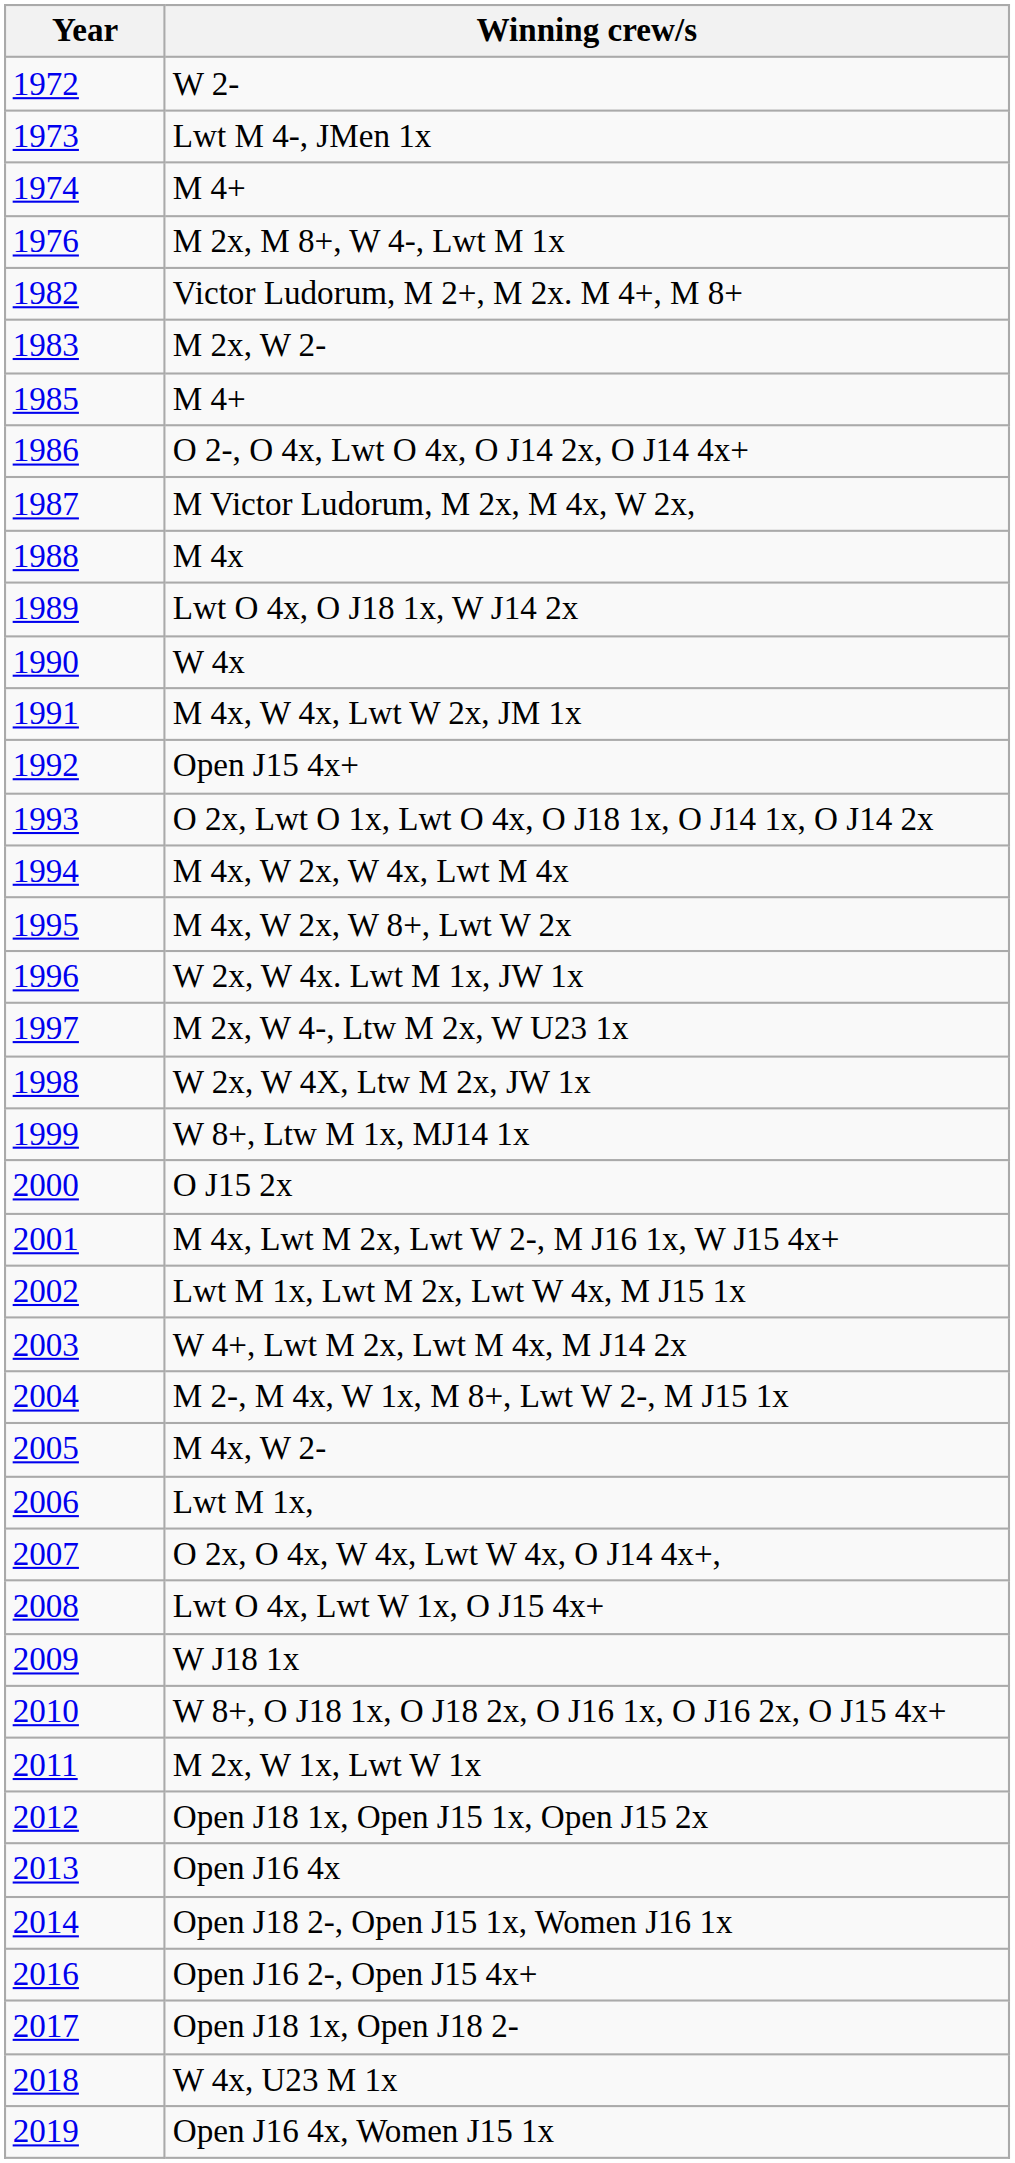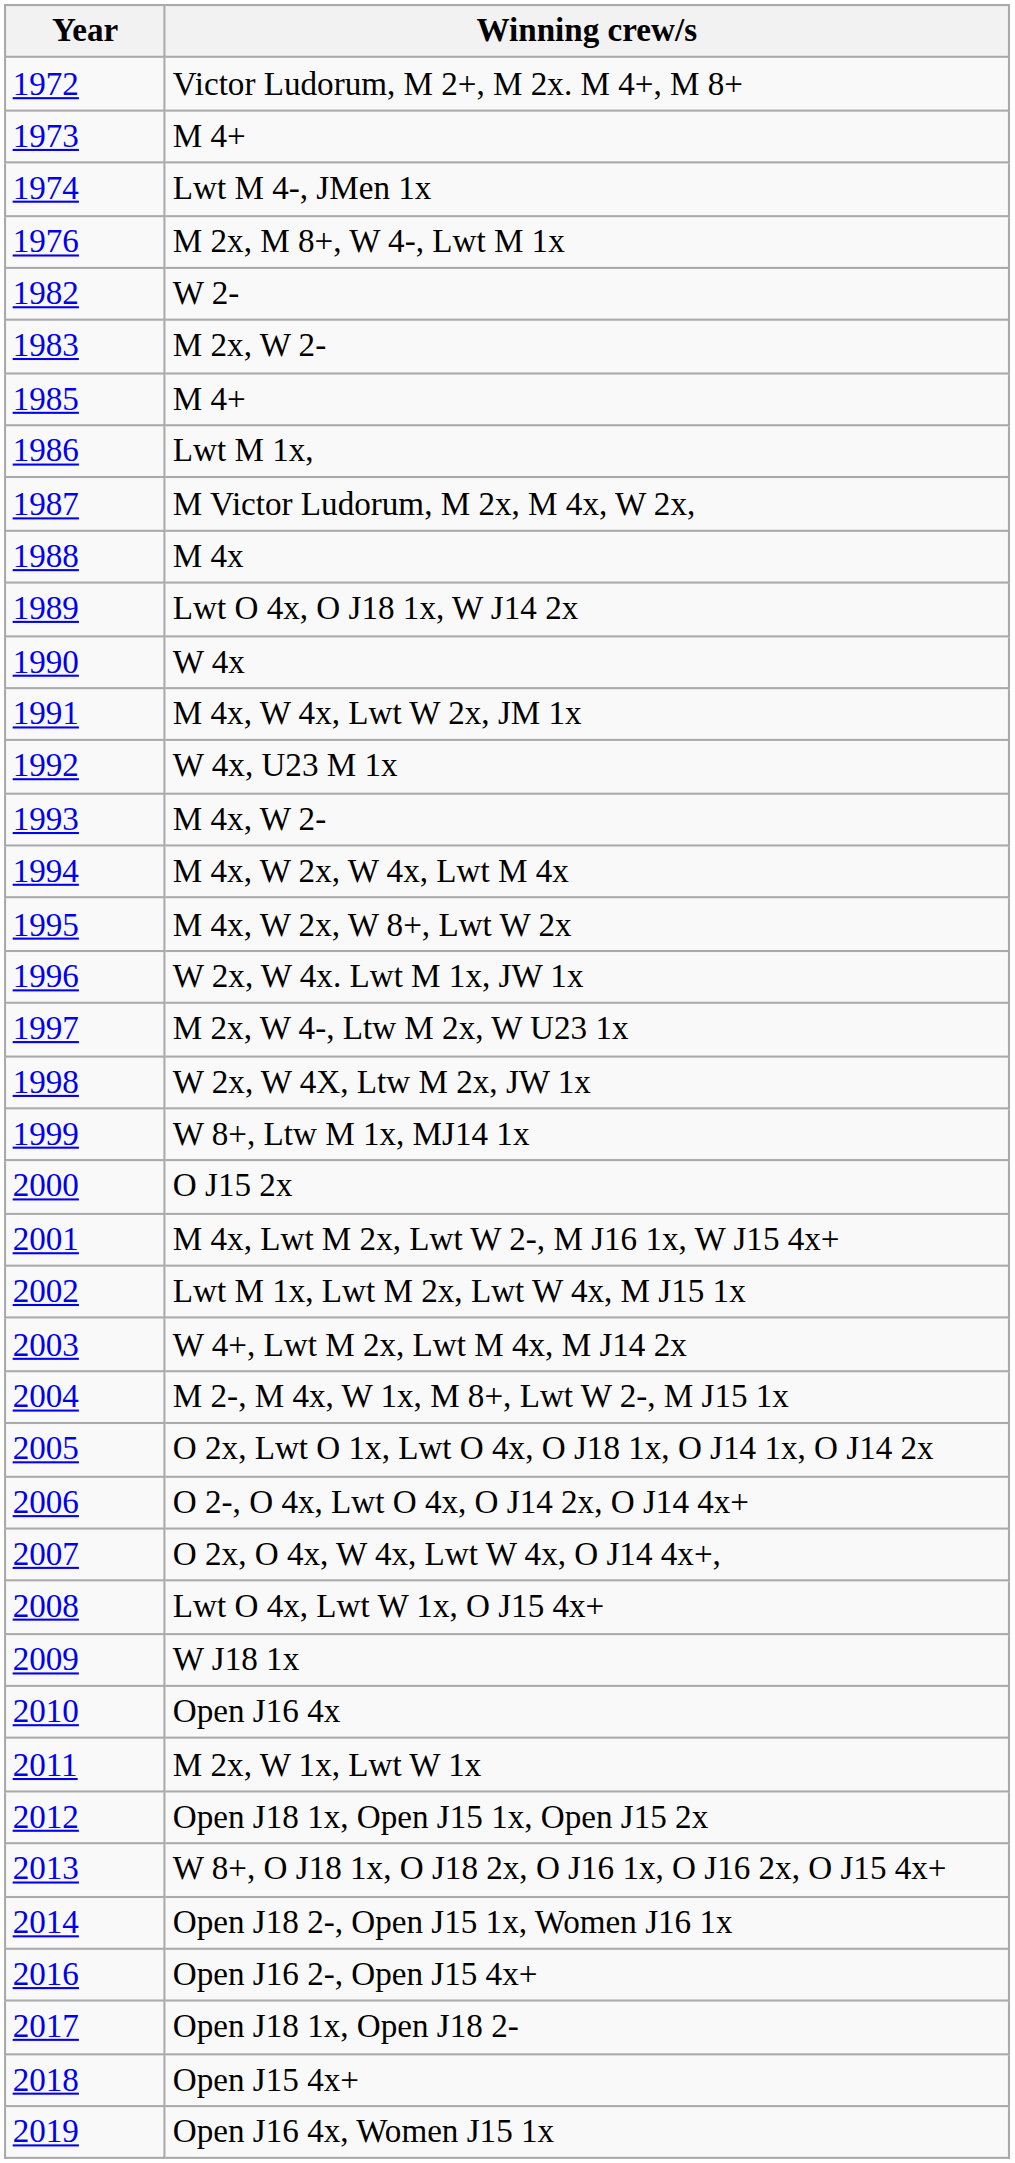(206, 83) W 2- -> (458, 83) Victor Ludorum, M 2+, M 2x. M 4+, M 8+
(302, 135) Lwt M 4-, JMen 1x -> (209, 135) M 4+
(209, 188) M 4+ -> (302, 188) Lwt M 4-, JMen 1x
(458, 293) Victor Ludorum, M 2+, M 2x. M 4+, M 8+ -> (206, 293) W 2-
(461, 450) O 2-, O 4x, Lwt O 4x, O J14 2x, O J14 4x+ -> (243, 450) Lwt M 1x,
(266, 766) Open J15 4x+ -> (285, 766) W 4x, U23 M 1x
(553, 818) O 2x, Lwt O 1x, Lwt O 4x, O J18 1x, O J14 1x, O J14 2x -> (250, 818) M 4x, W 2-
(250, 1448) M 4x, W 2- -> (553, 1448) O 2x, Lwt O 1x, Lwt O 4x, O J18 1x, O J14 1x, O J14 2x
(243, 1501) Lwt M 1x, -> (461, 1501) O 2-, O 4x, Lwt O 4x, O J14 2x, O J14 4x+
(560, 1711) W 8+, O J18 1x, O J18 2x, O J16 1x, O J16 2x, O J15 4x+ -> (257, 1711) Open J16 4x
(257, 1869) Open J16 4x -> (560, 1869) W 8+, O J18 1x, O J18 2x, O J16 1x, O J16 2x, O J15 4x+
(285, 2079) W 4x, U23 M 1x -> (266, 2079) Open J15 4x+
